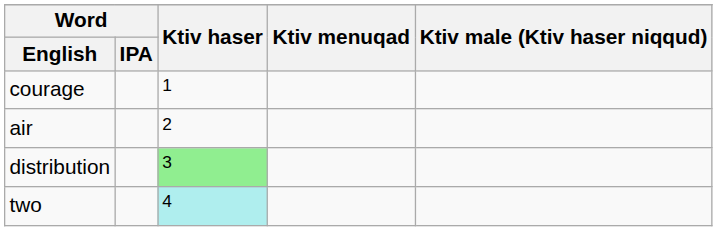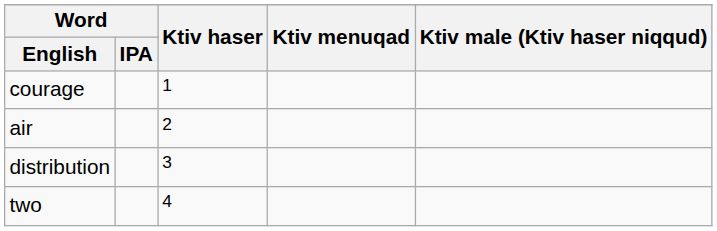(167, 162) lightgreen background -> (167, 162) no background
(167, 201) paleturquoise background -> (167, 201) no background
